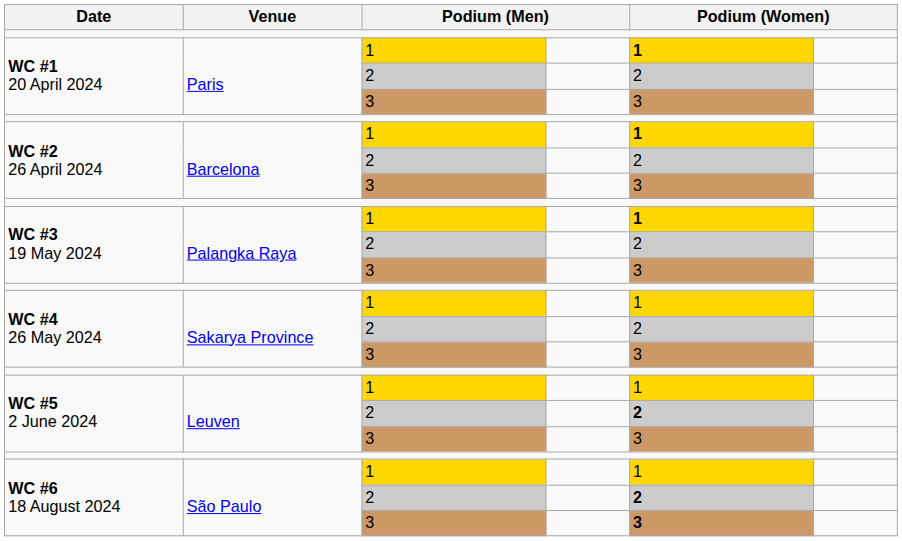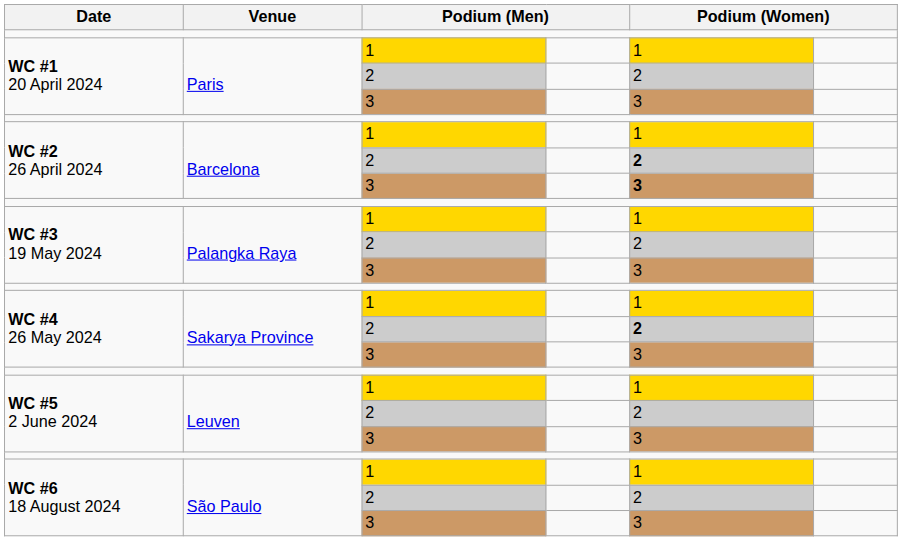(638, 50) bold -> (638, 50) normal
(638, 134) bold -> (638, 134) normal
(638, 160) normal -> (638, 160) bold
(638, 185) normal -> (638, 185) bold
(638, 219) bold -> (638, 219) normal
(638, 329) normal -> (638, 329) bold
(638, 413) bold -> (638, 413) normal
(638, 497) bold -> (638, 497) normal
(638, 523) bold -> (638, 523) normal
